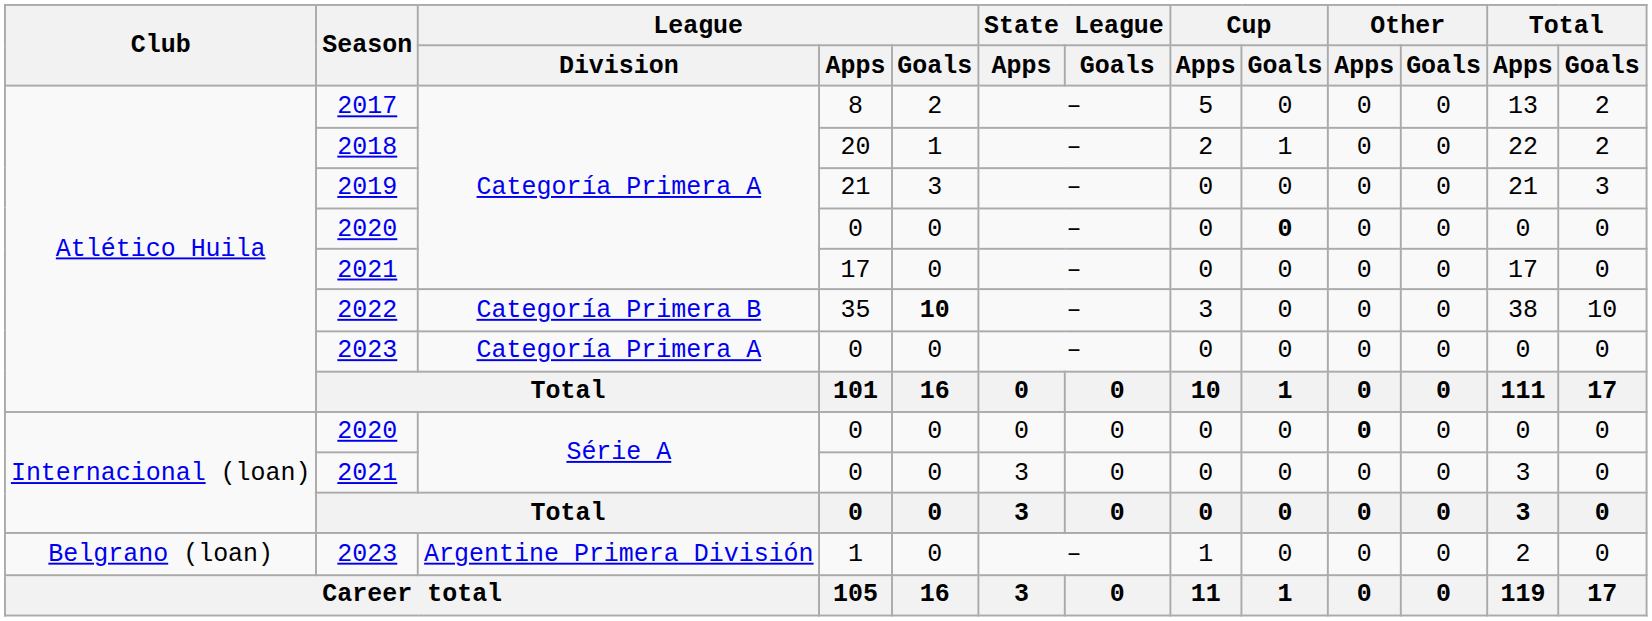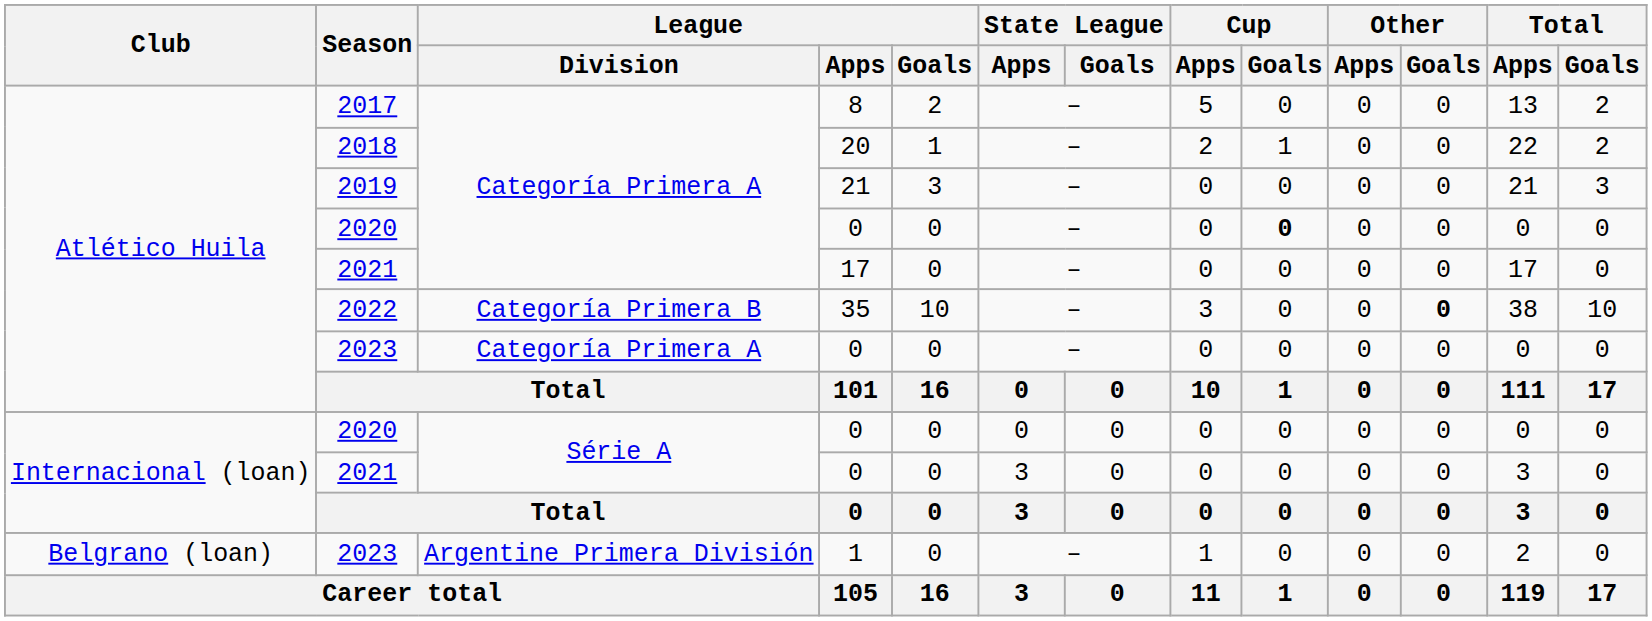(935, 310) bold -> (935, 310) normal
(1444, 310) normal -> (1444, 310) bold
(1364, 432) bold -> (1364, 432) normal
